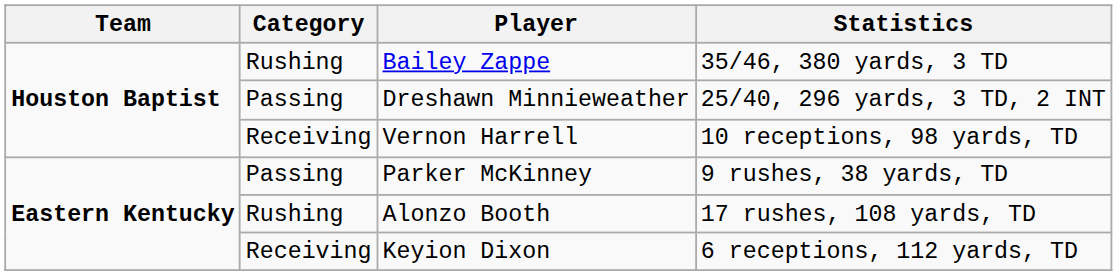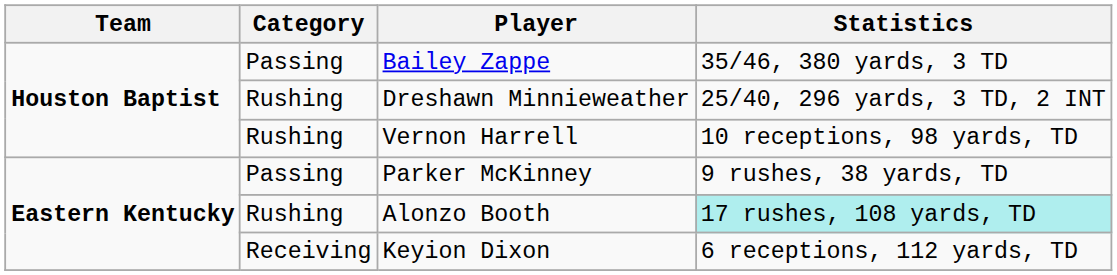(295, 62) Rushing -> (295, 62) Passing
(295, 100) Passing -> (295, 100) Rushing
(309, 138) Receiving -> (295, 138) Rushing
(868, 214) no background -> (868, 214) paleturquoise background
